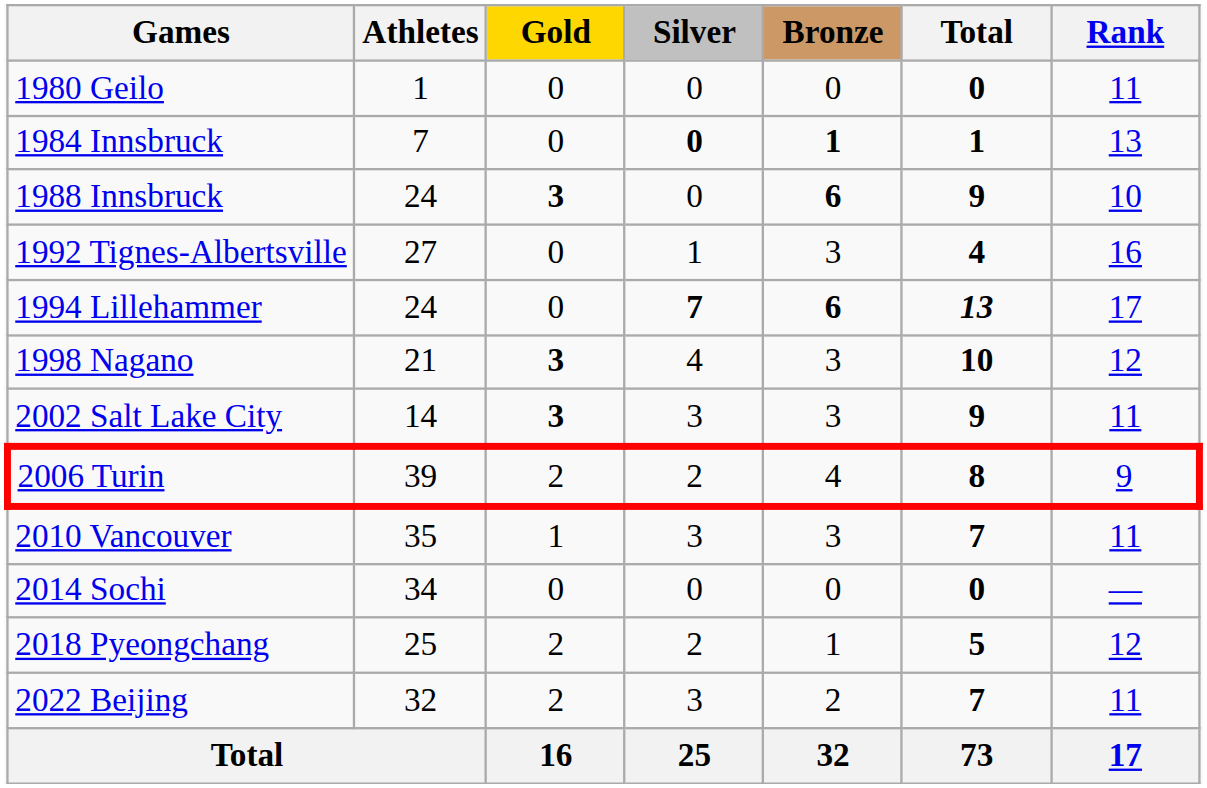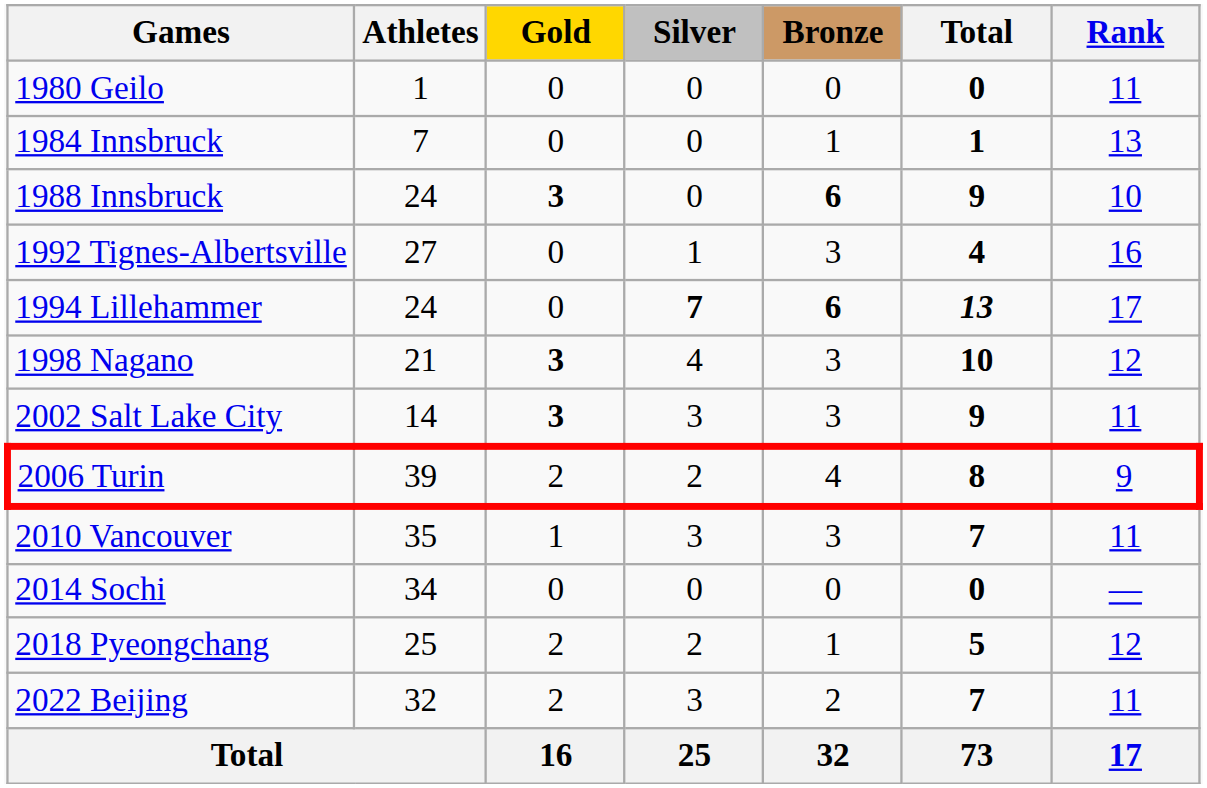(694, 142) bold -> (694, 142) normal
(833, 142) bold -> (833, 142) normal
